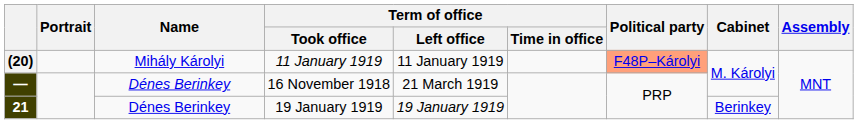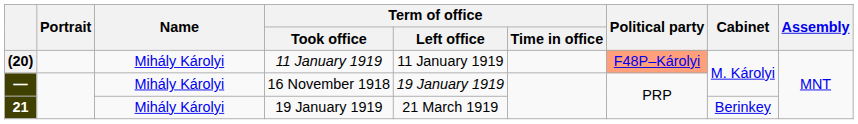(179, 84) Dénes Berinkey -> (179, 84) Mihály Károlyi
(450, 84) 21 March 1919 -> (450, 84) 19 January 1919
(179, 107) Dénes Berinkey -> (179, 107) Mihály Károlyi
(450, 107) 19 January 1919 -> (450, 107) 21 March 1919
